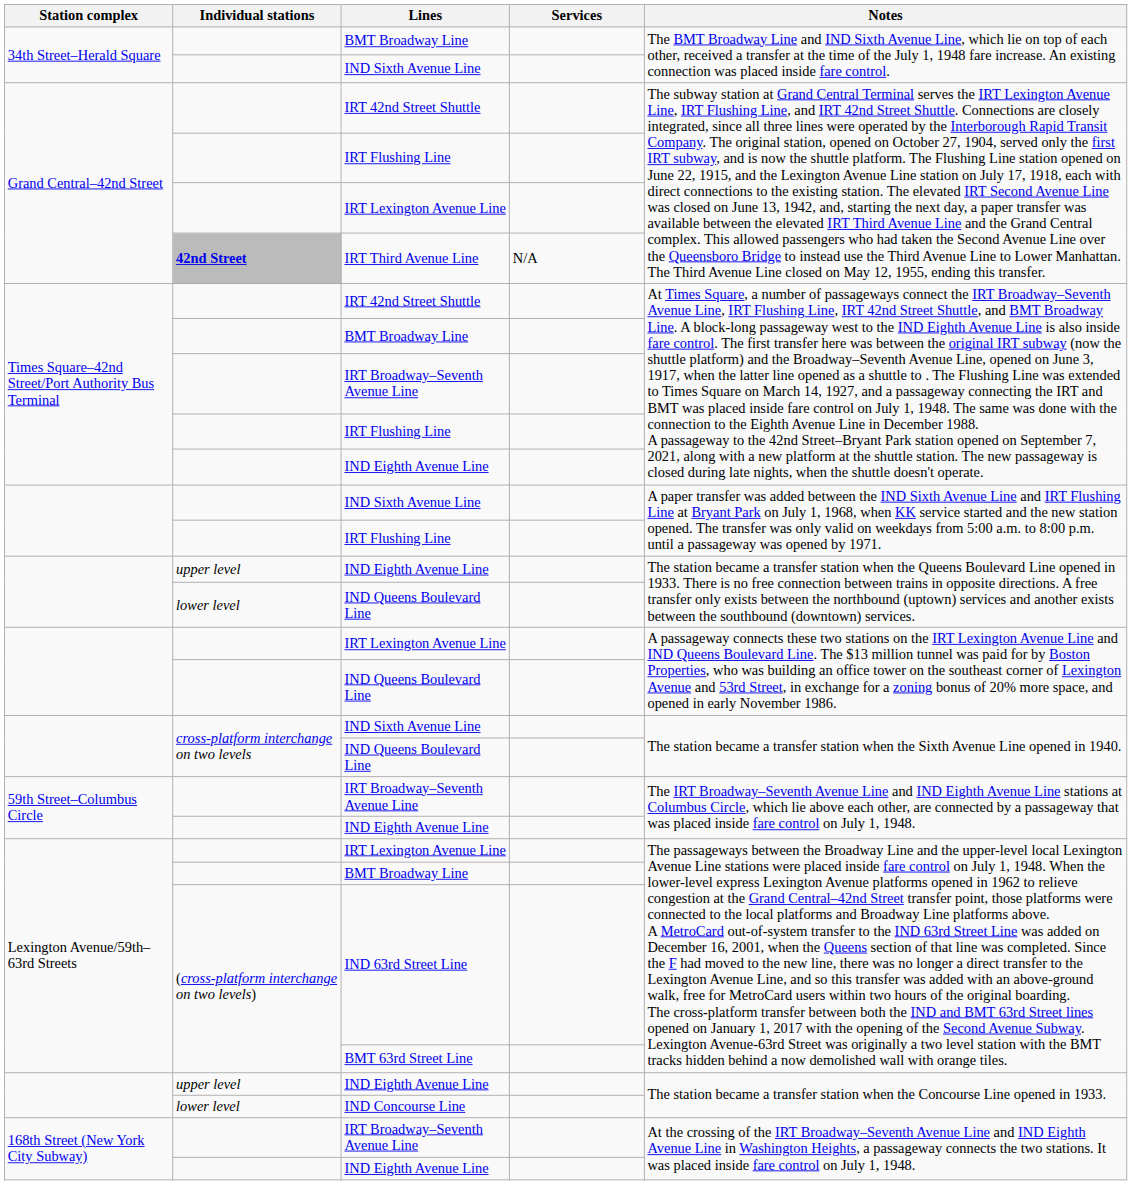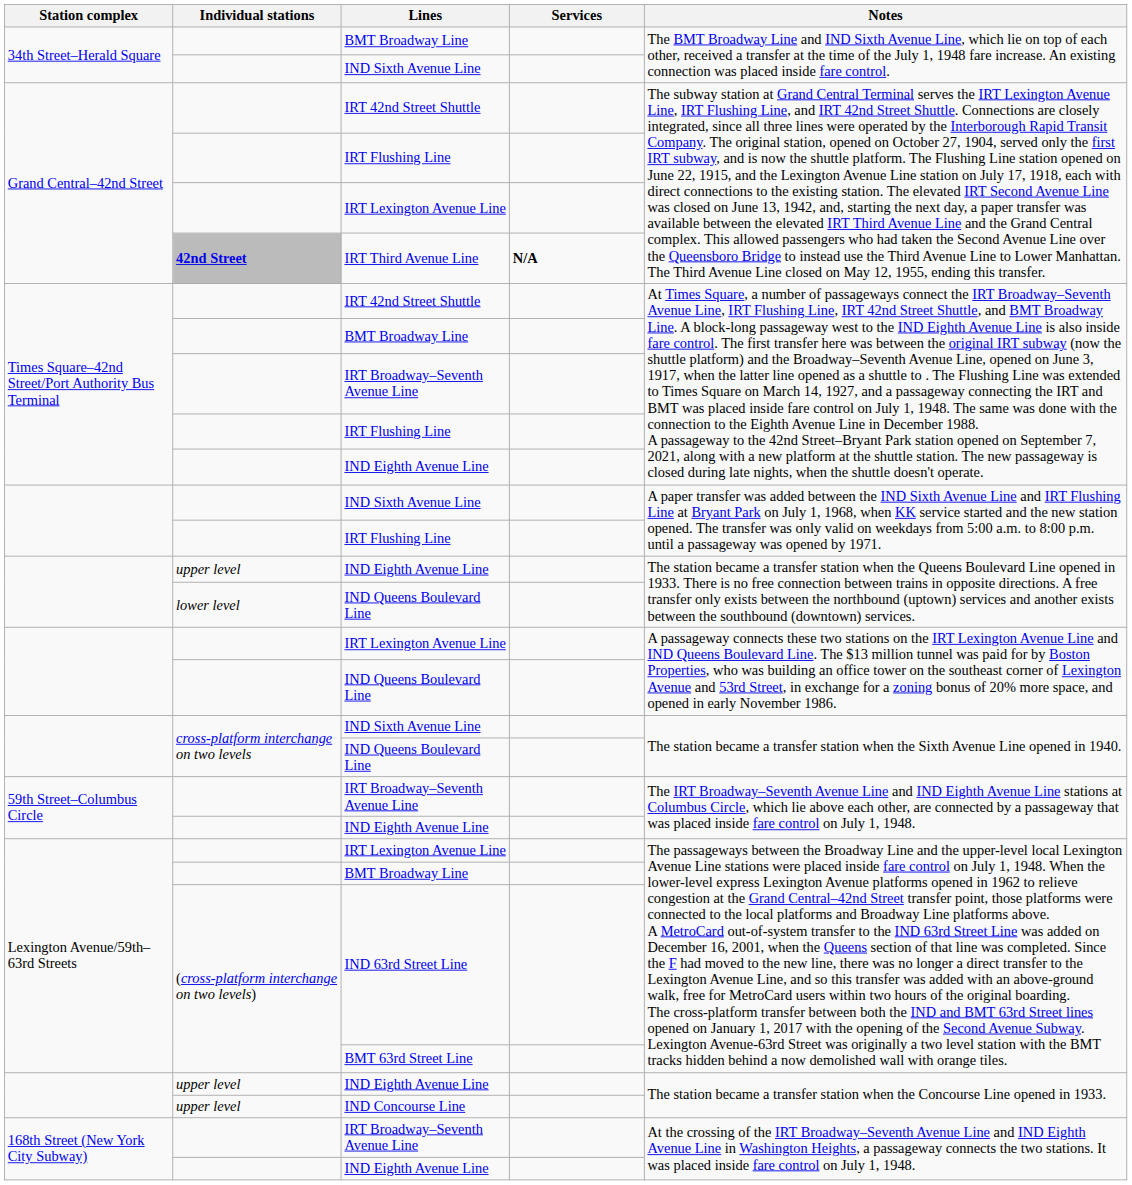(525, 258) normal -> (525, 258) bold
(208, 1106) lower level -> (208, 1106) upper level
